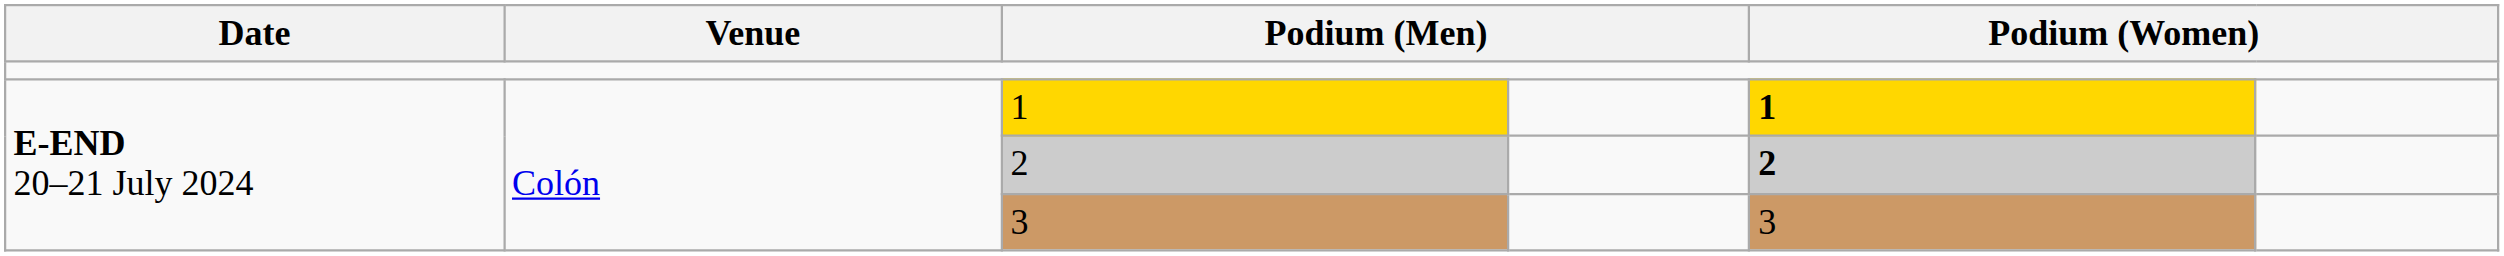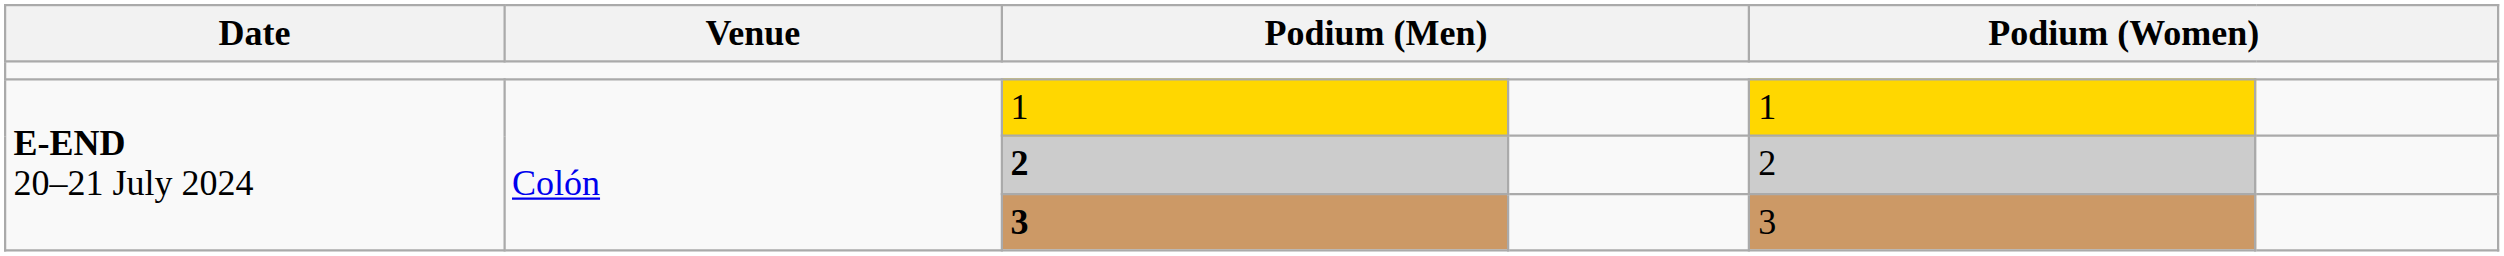(1767, 106) bold -> (1767, 106) normal
(1019, 163) normal -> (1019, 163) bold
(1767, 163) bold -> (1767, 163) normal
(1019, 220) normal -> (1019, 220) bold
